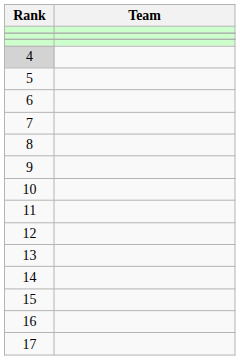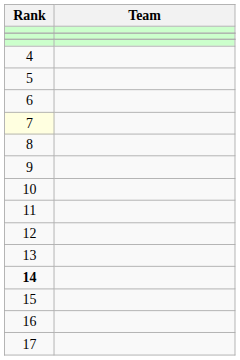(29, 56) lightgrey background -> (29, 56) no background
(29, 123) no background -> (29, 123) lightyellow background
(29, 277) normal -> (29, 277) bold
